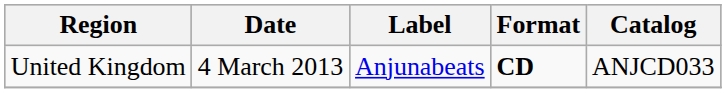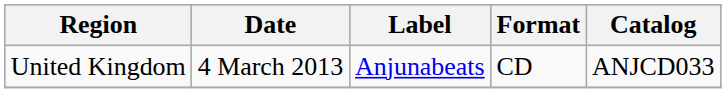(515, 66) bold -> (515, 66) normal
